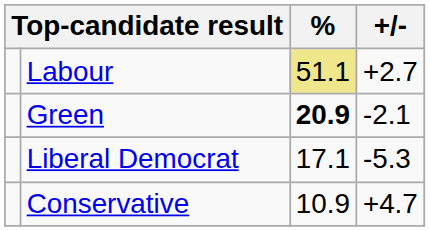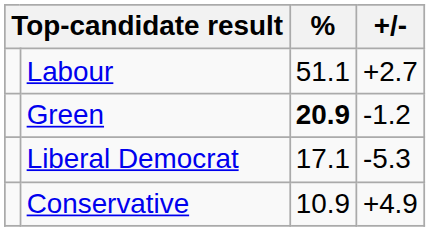(323, 70) khaki background -> (323, 70) no background
(387, 114) -2.1 -> (387, 114) -1.2
(390, 203) +4.7 -> (390, 203) +4.9
